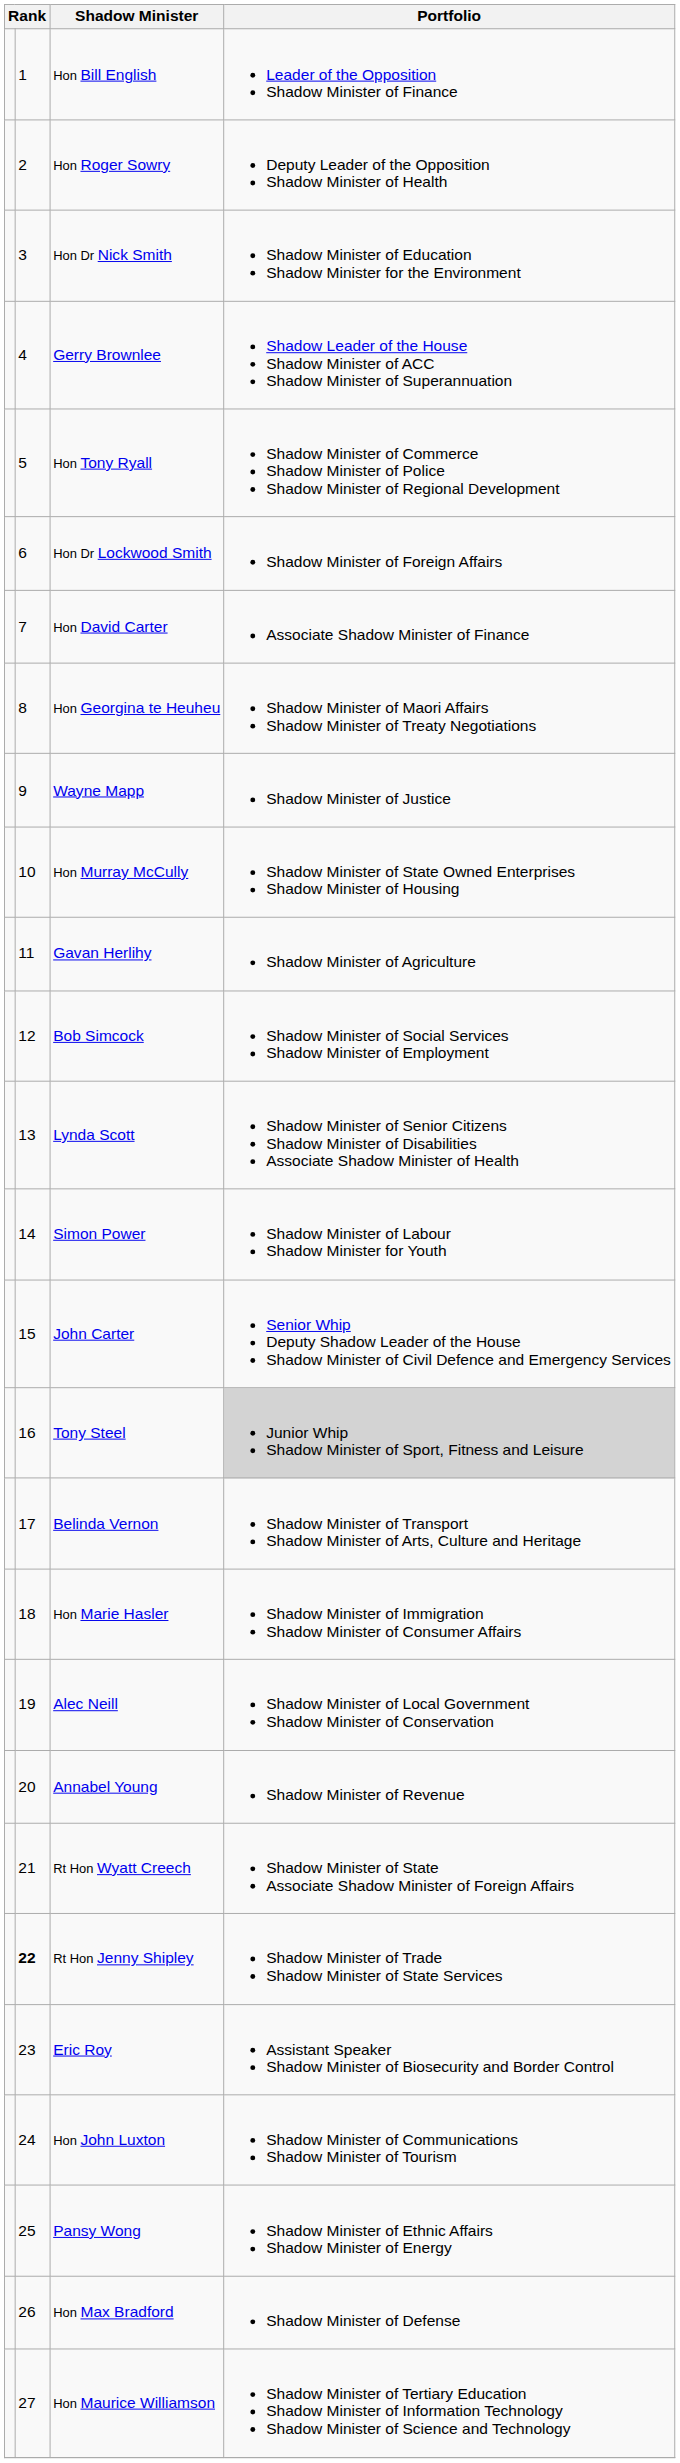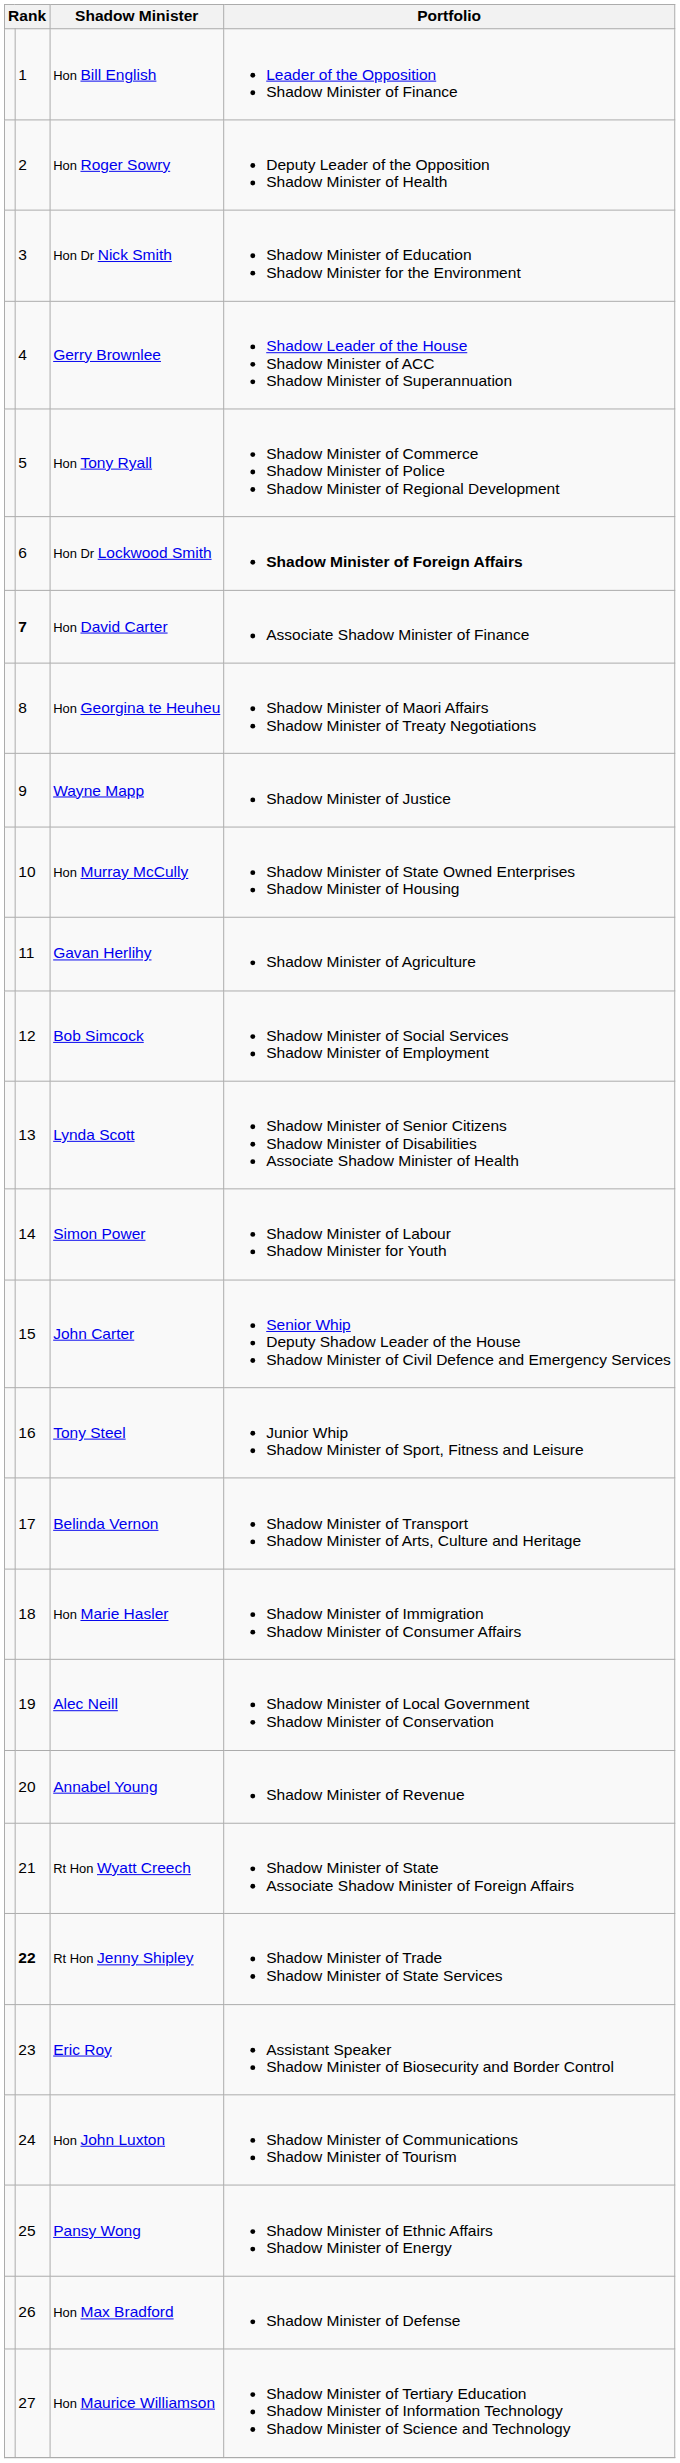(449, 562) normal -> (449, 562) bold
(23, 626) normal -> (23, 626) bold
(449, 1442) lightgrey background -> (449, 1442) no background
